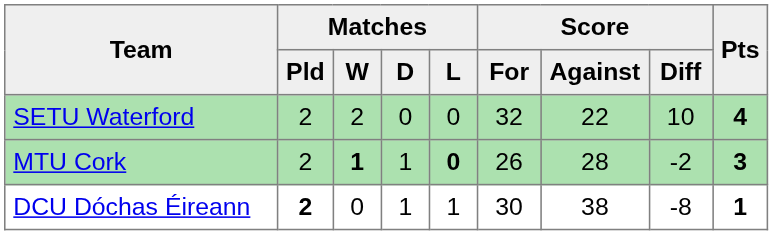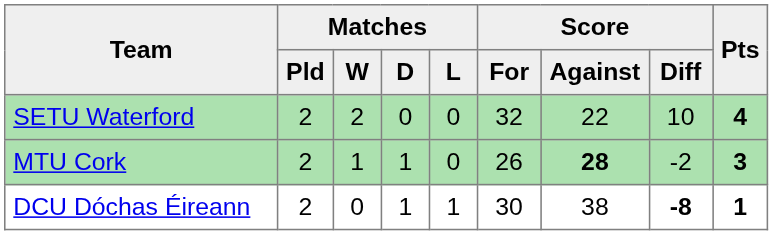(357, 161) bold -> (357, 161) normal
(453, 161) bold -> (453, 161) normal
(595, 161) normal -> (595, 161) bold
(305, 206) bold -> (305, 206) normal
(681, 206) normal -> (681, 206) bold
